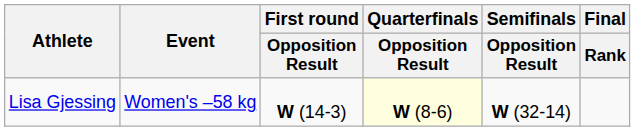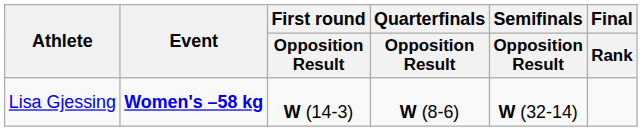(190, 102) normal -> (194, 102) bold
(423, 112) lightyellow background -> (430, 112) no background
